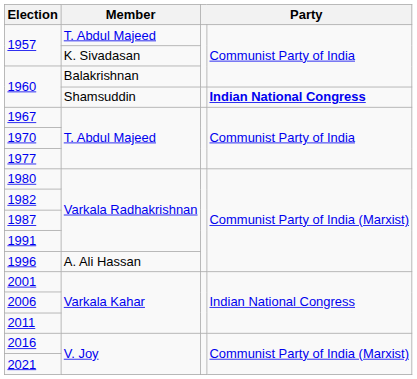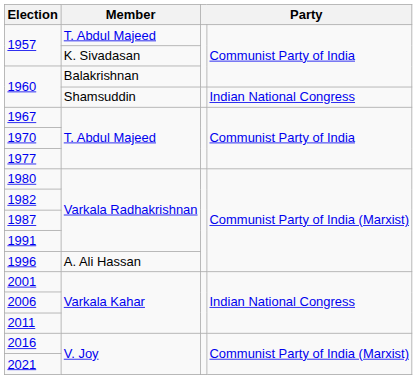(288, 96) bold -> (282, 96) normal
